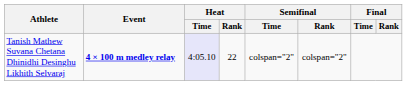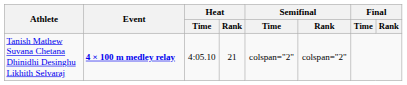(202, 57) lavender background -> (202, 57) no background
(232, 57) 22 -> (232, 57) 21
